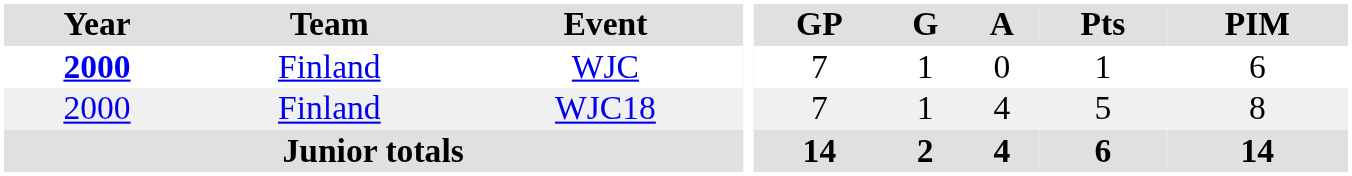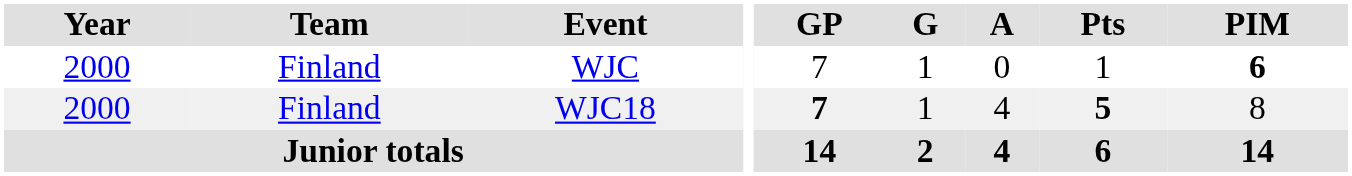(97, 66) bold -> (97, 66) normal
(1257, 66) normal -> (1257, 66) bold
(819, 108) normal -> (819, 108) bold
(1103, 108) normal -> (1103, 108) bold
